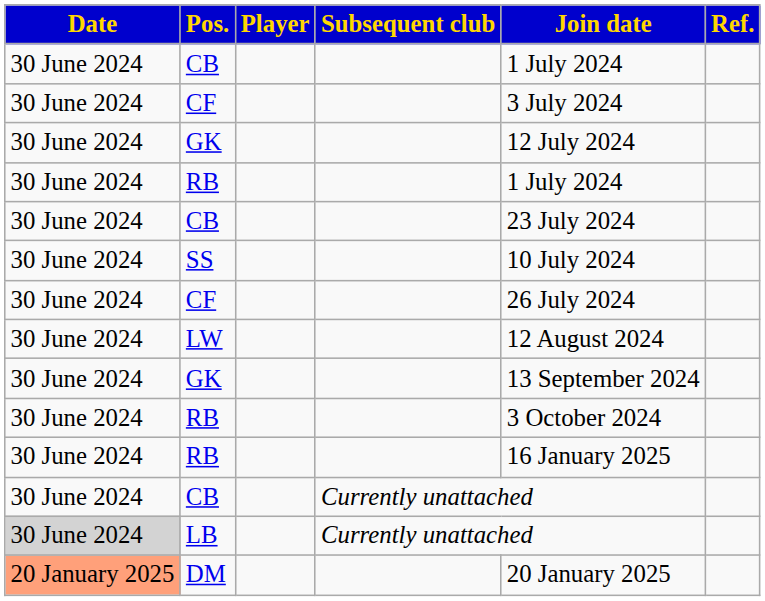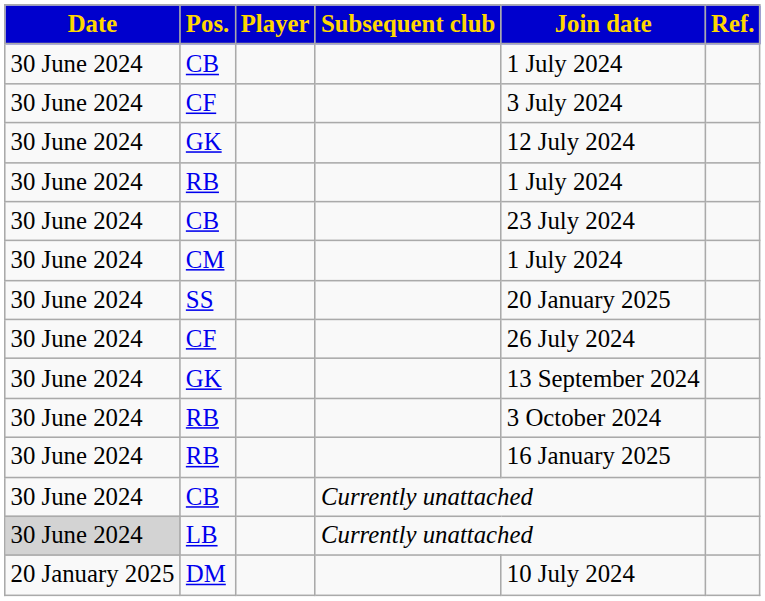+ row: (205, 260)
(571, 260) 10 July 2024 -> (589, 299) 20 January 2025
- row: (204, 338)
(92, 574) lightsalmon background -> (92, 574) no background
(589, 574) 20 January 2025 -> (571, 574) 10 July 2024
